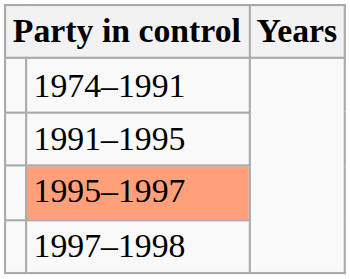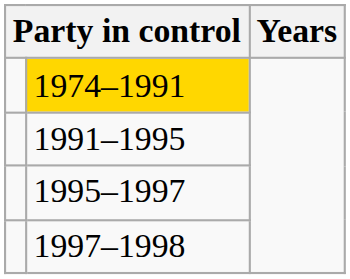(109, 84) no background -> (109, 84) gold background
(109, 191) lightsalmon background -> (109, 191) no background
